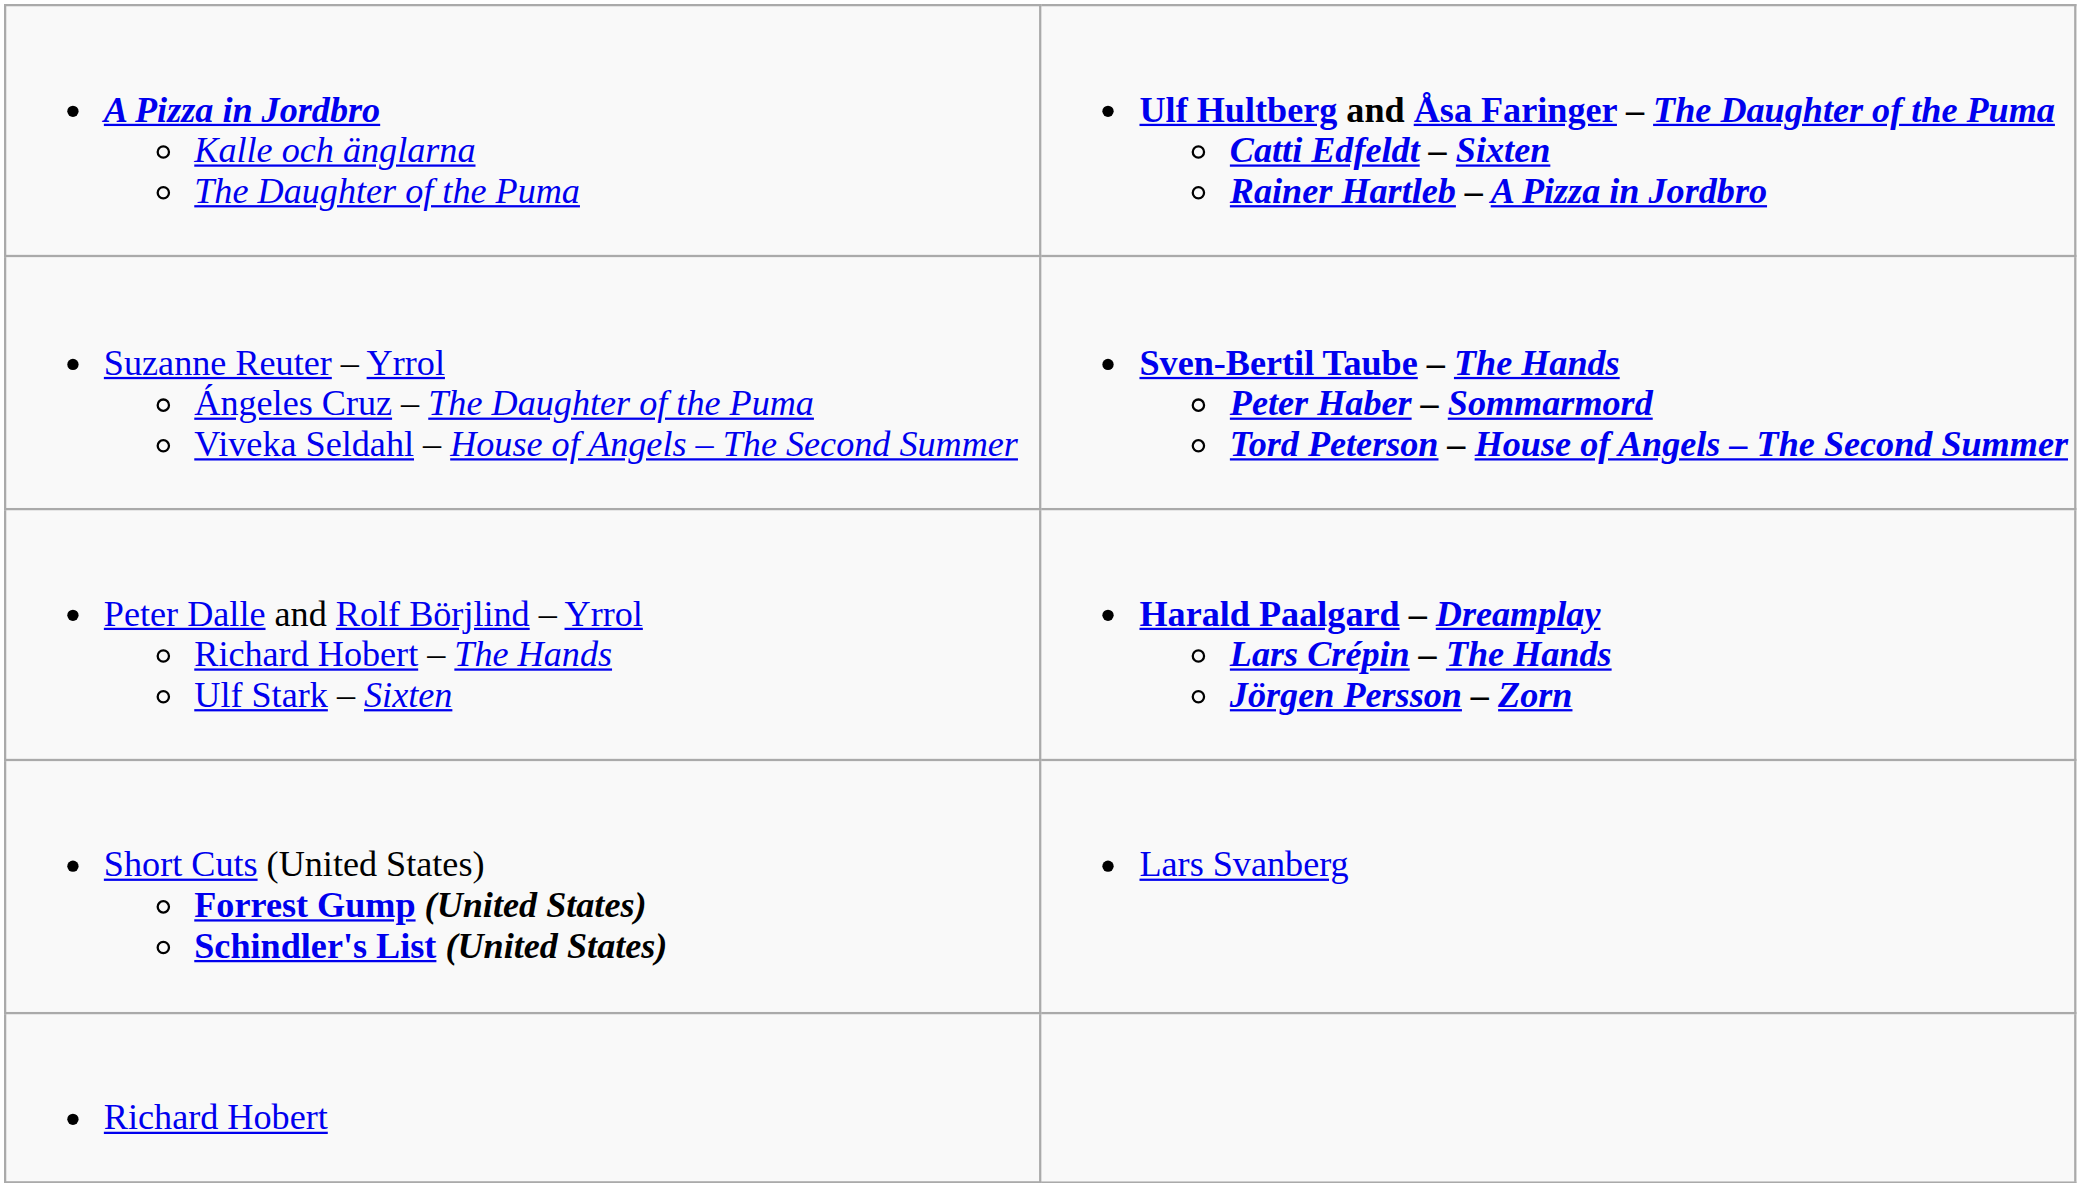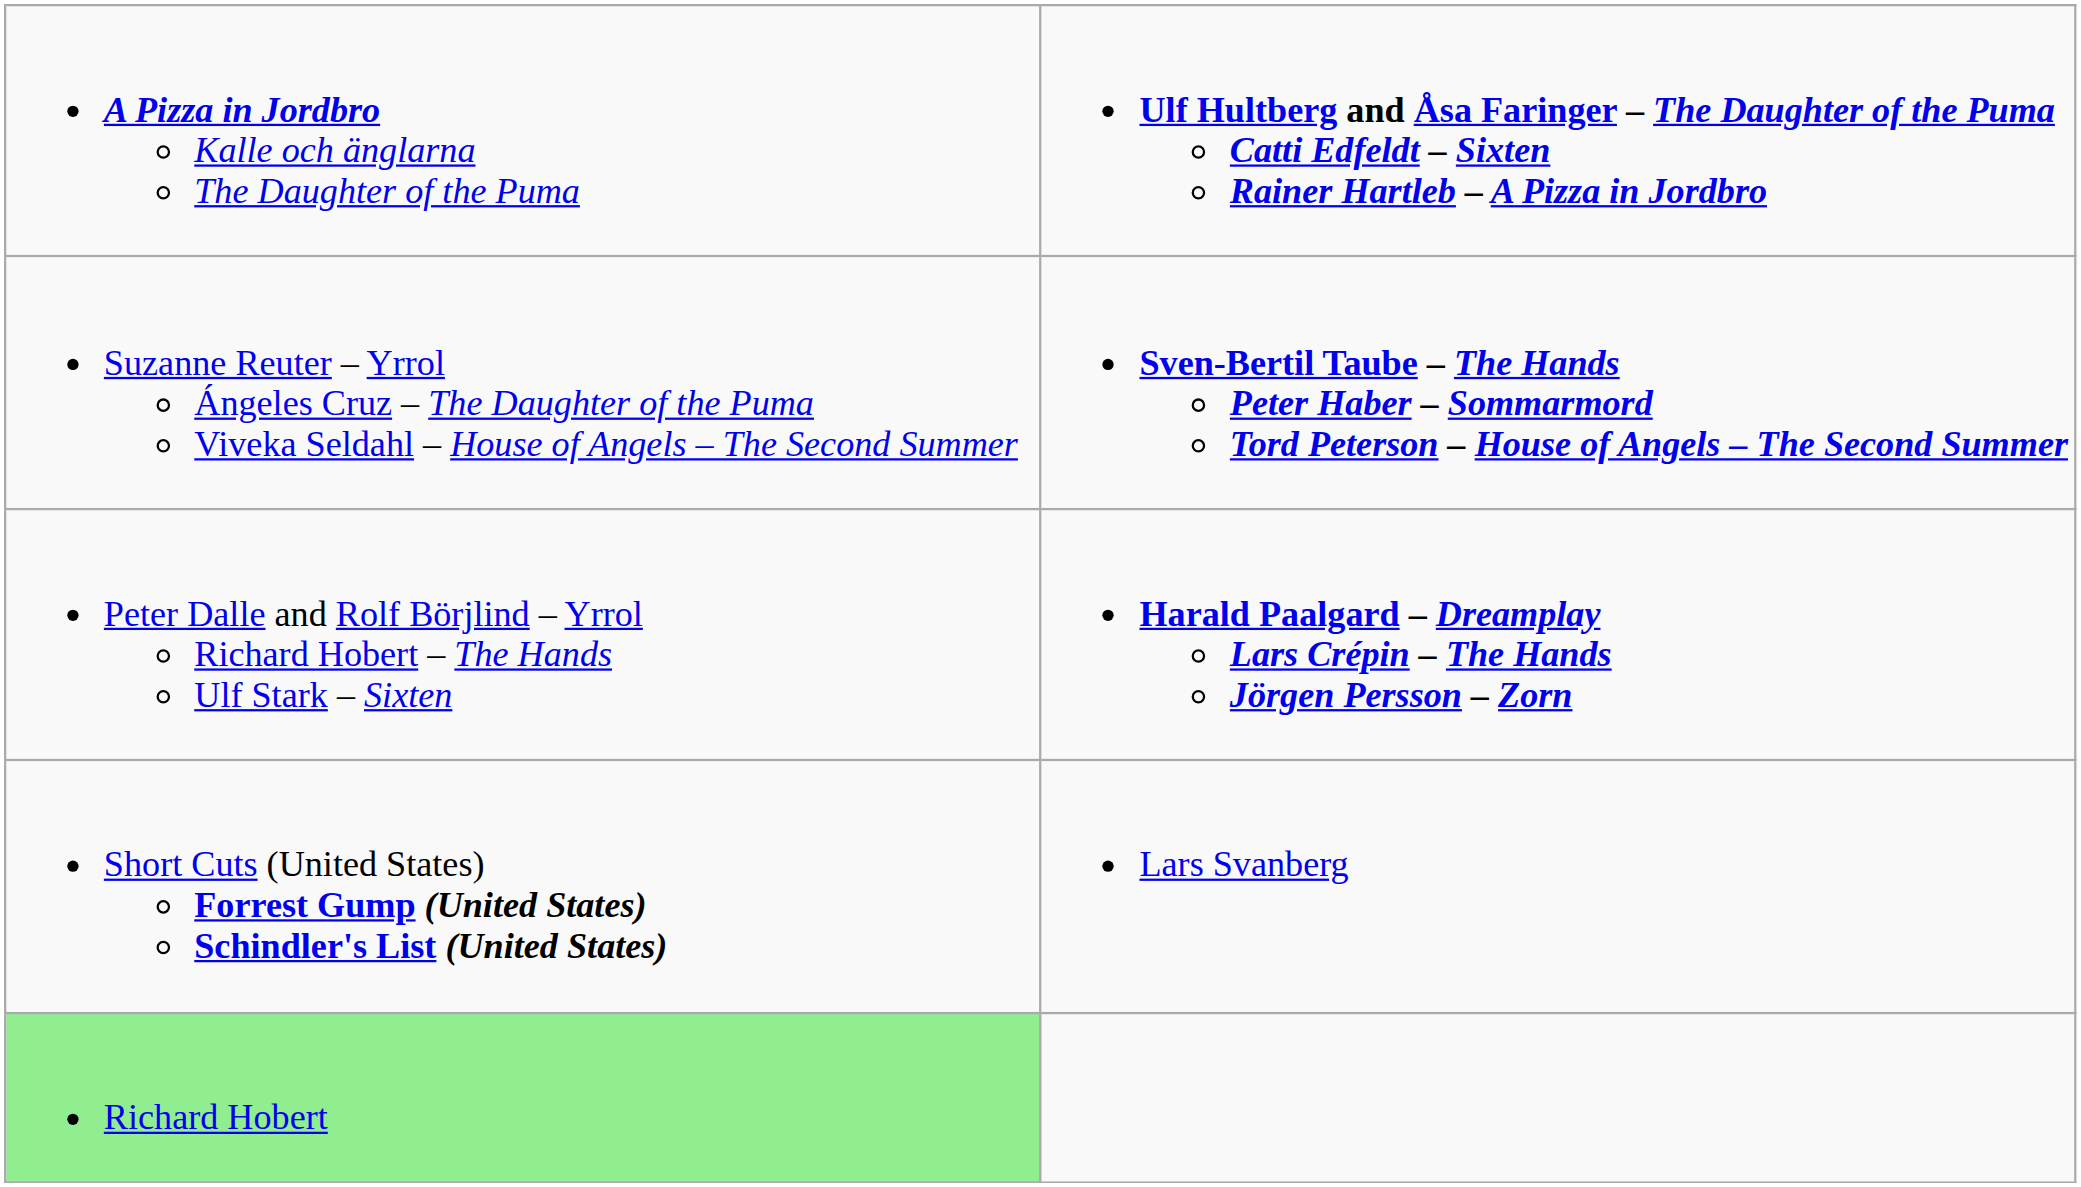(523, 1117) no background -> (523, 1117) lightgreen background
